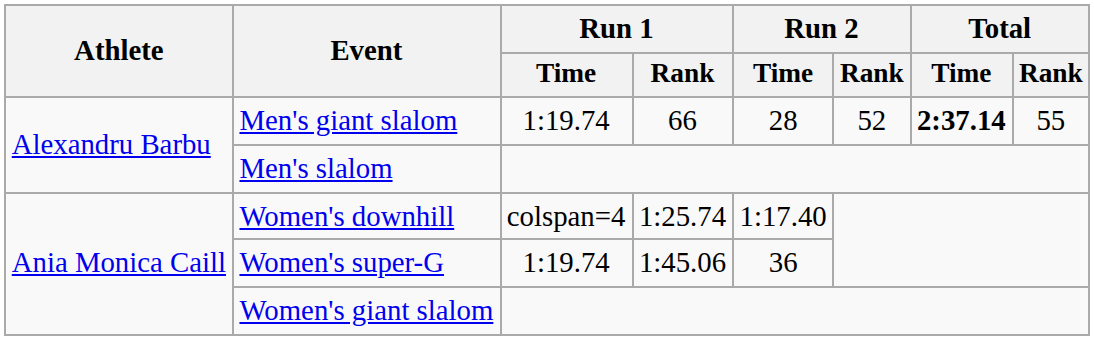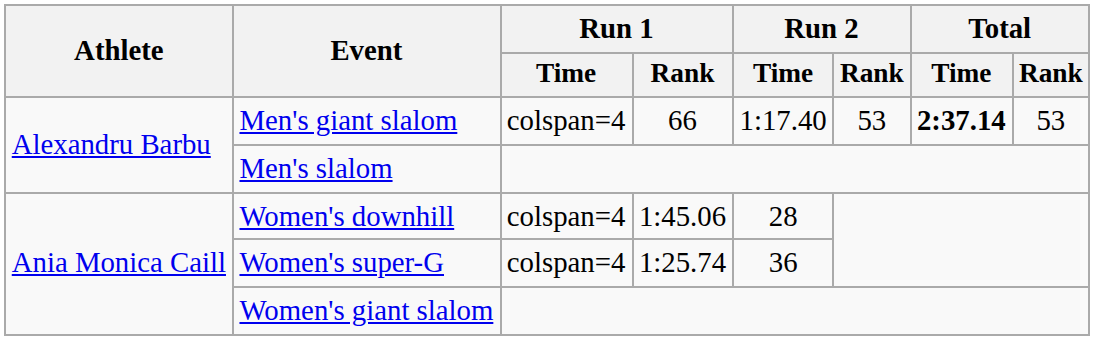(566, 121) 1:19.74 -> (566, 121) colspan=4
(783, 121) 28 -> (783, 121) 1:17.40
(872, 121) 52 -> (872, 121) 53
(1051, 121) 55 -> (1051, 121) 53
(682, 216) 1:25.74 -> (682, 216) 1:45.06
(783, 216) 1:17.40 -> (783, 216) 28
(566, 263) 1:19.74 -> (566, 263) colspan=4
(682, 263) 1:45.06 -> (682, 263) 1:25.74
